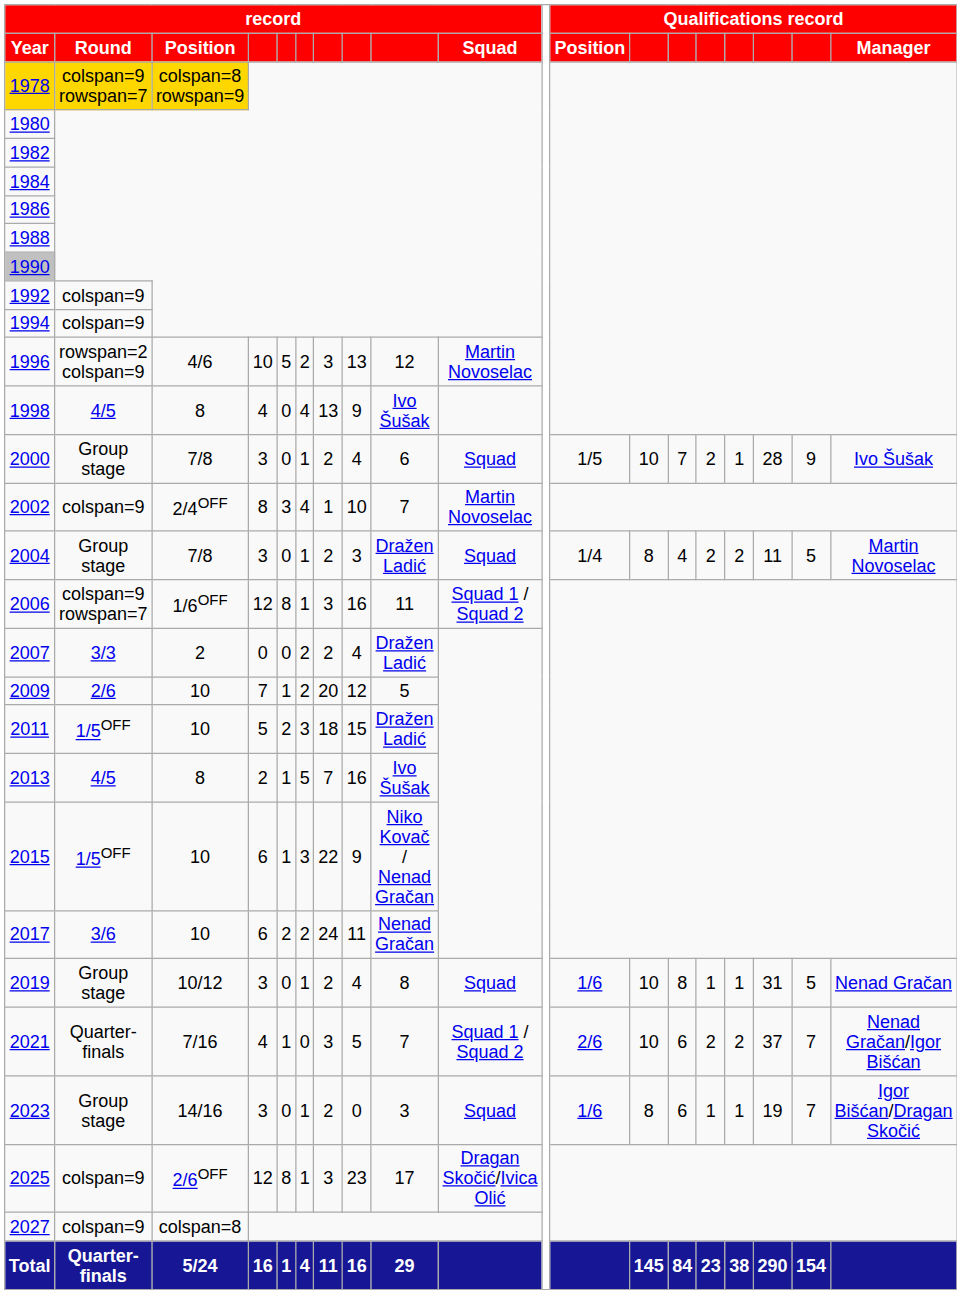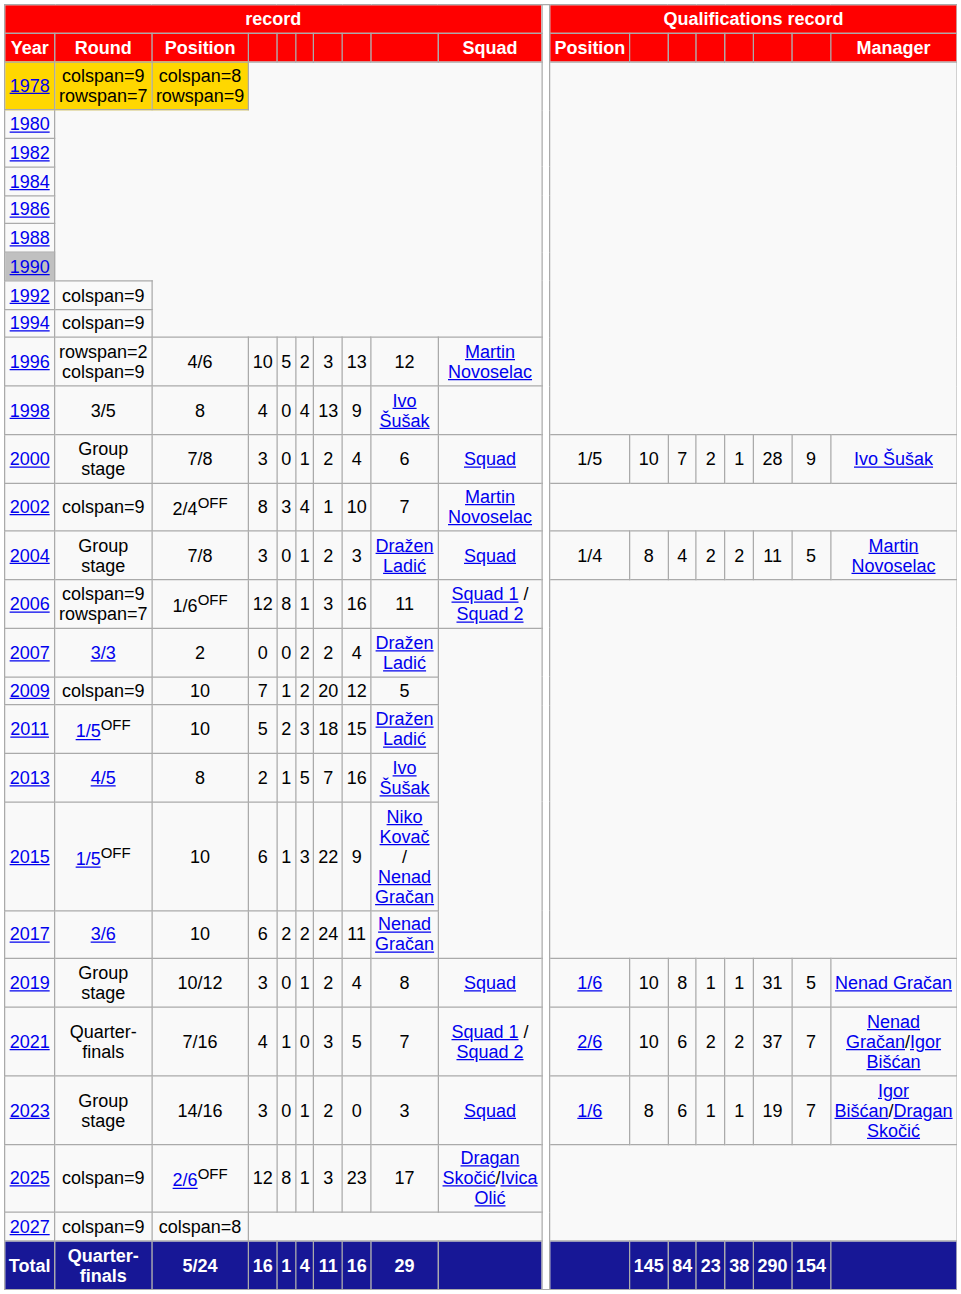(103, 410) 4/5 -> (103, 410) 3/5
(103, 691) 2/6 -> (103, 691) colspan=9
